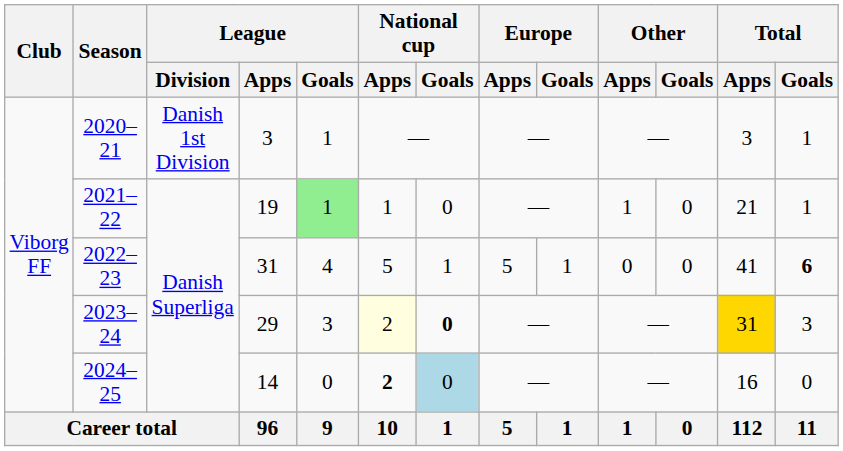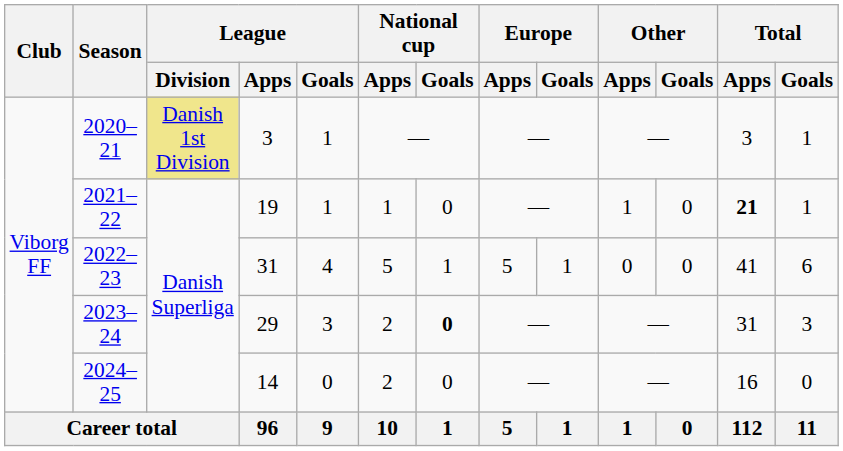(193, 137) no background -> (193, 137) khaki background
(327, 207) lightgreen background -> (327, 207) no background
(747, 207) normal -> (747, 207) bold
(807, 266) bold -> (807, 266) normal
(387, 324) lightyellow background -> (387, 324) no background
(747, 324) gold background -> (747, 324) no background
(387, 382) bold -> (387, 382) normal
(447, 382) lightblue background -> (447, 382) no background
